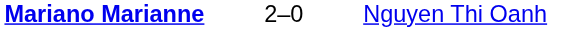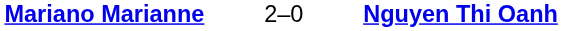(455, 14) normal -> (461, 14) bold
